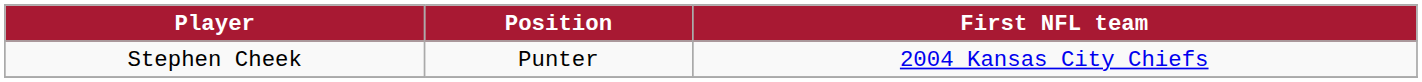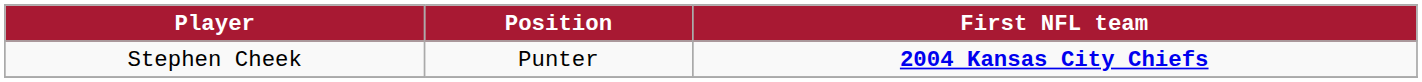(1054, 60) normal -> (1054, 60) bold
